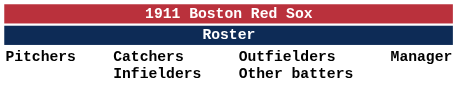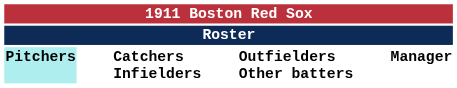(41, 57) no background -> (41, 57) paleturquoise background
